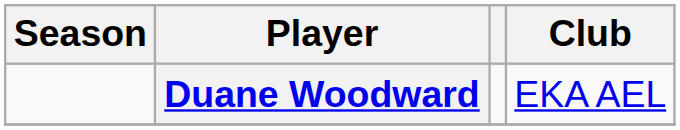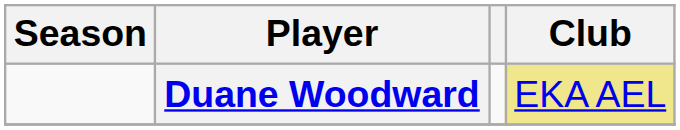(590, 93) no background -> (590, 93) khaki background
